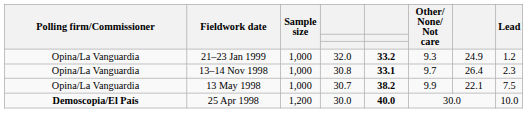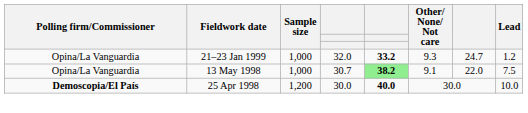(474, 57) 24.9 -> (474, 57) 24.7
- row: (233, 71)
(386, 86) no background -> (386, 71) lightgreen background
(430, 86) 9.9 -> (430, 71) 9.1
(474, 86) 22.1 -> (474, 71) 22.0
